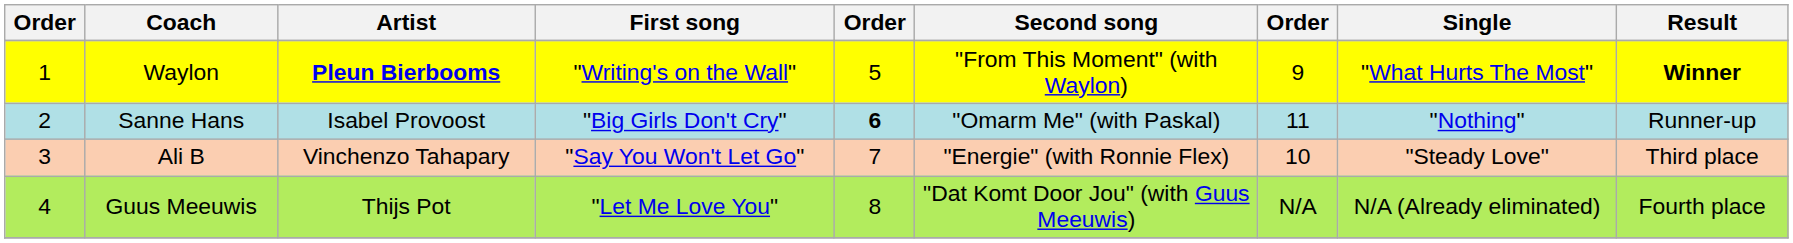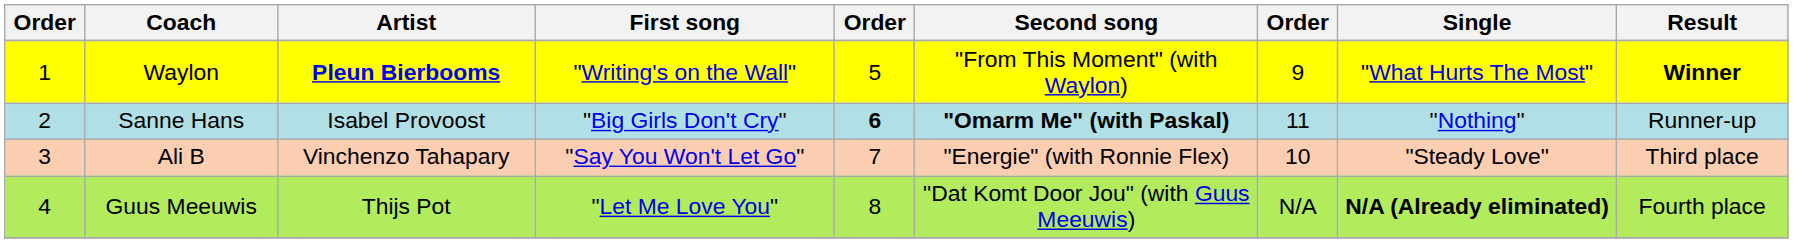(1086, 120) normal -> (1086, 120) bold
(1477, 206) normal -> (1477, 206) bold
